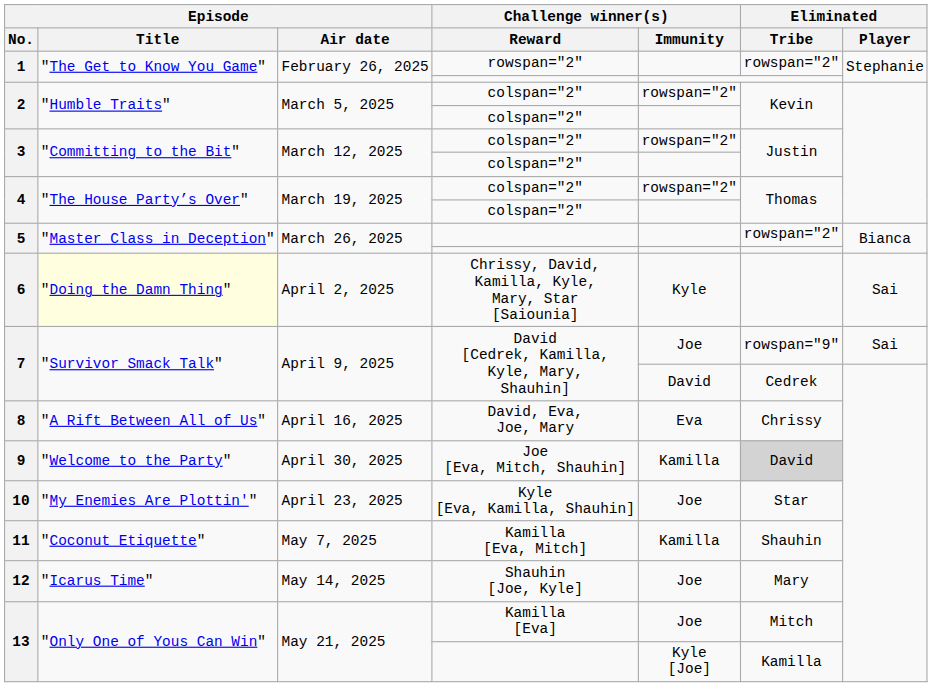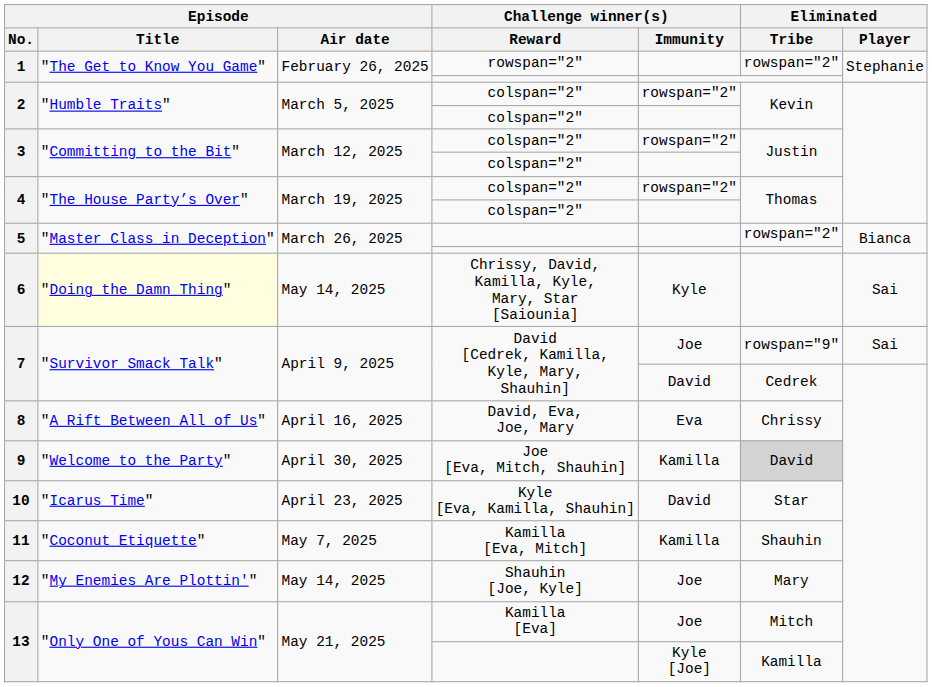(338, 290) April 2, 2025 -> (334, 290) May 14, 2025
(149, 501) "My Enemies Are Plottin'" -> (97, 501) "Icarus Time"
(689, 501) Joe -> (689, 501) David
(97, 581) "Icarus Time" -> (149, 581) "My Enemies Are Plottin'"
